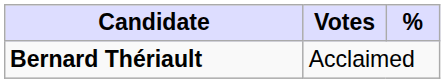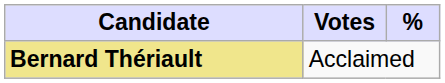(106, 59) no background -> (106, 59) khaki background
